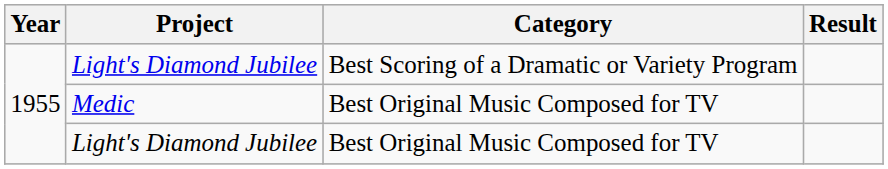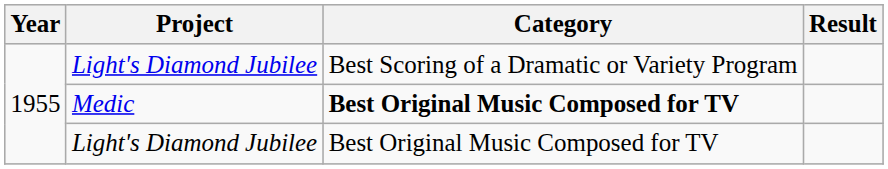(524, 103) normal -> (534, 103) bold
